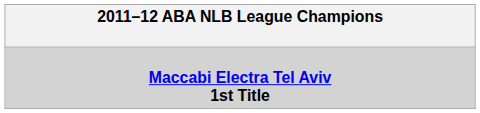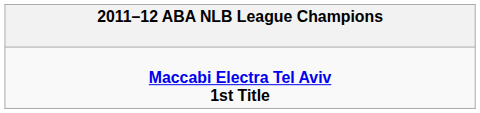(240, 86) lightgrey background -> (240, 86) no background
